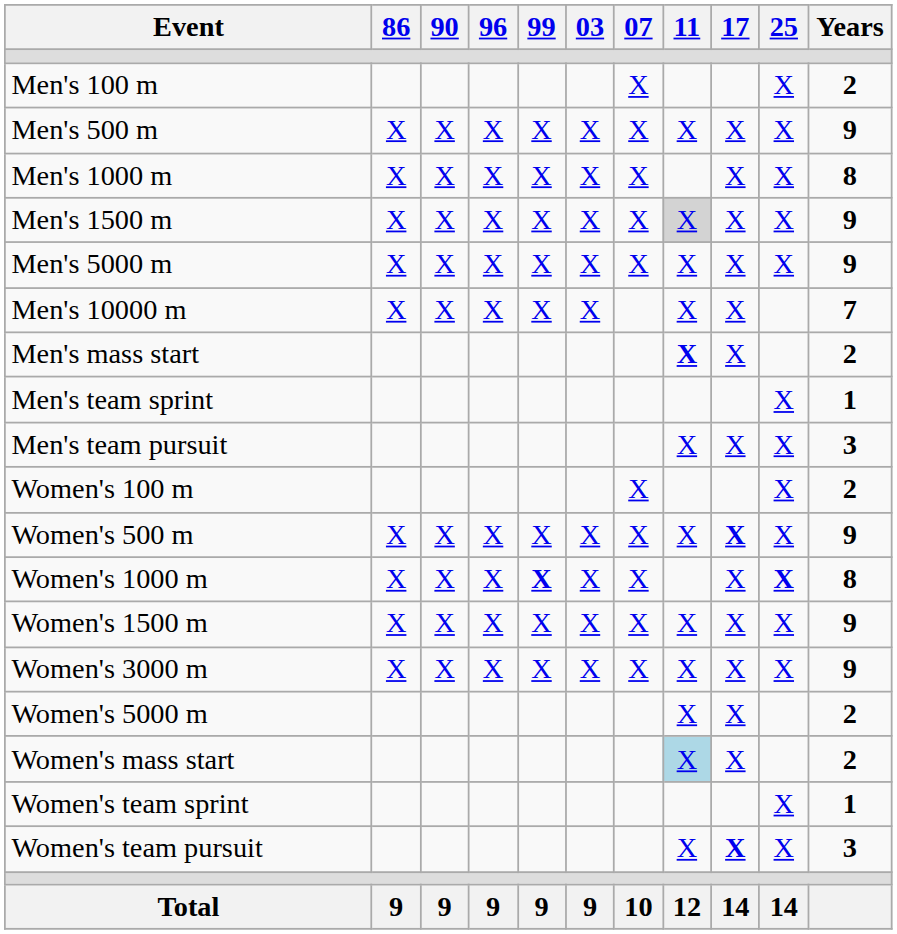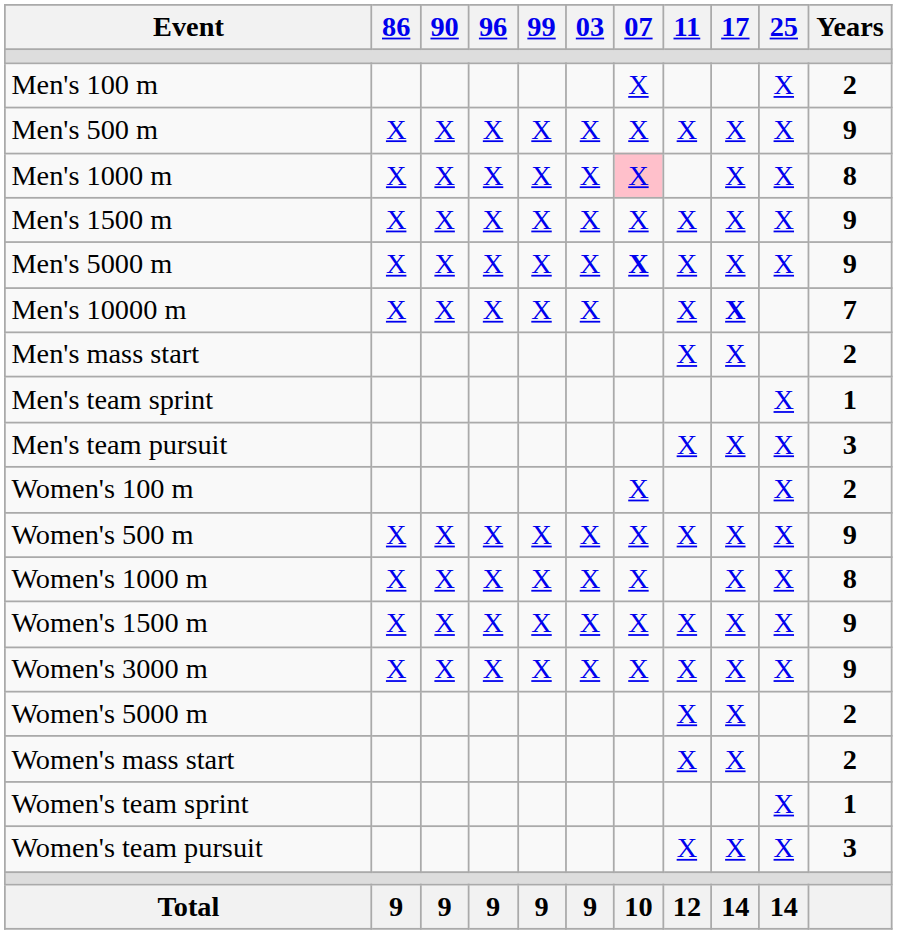(638, 174) no background -> (638, 174) pink background
(687, 219) lightgrey background -> (687, 219) no background
(638, 264) normal -> (638, 264) bold
(735, 309) normal -> (735, 309) bold
(687, 354) bold -> (687, 354) normal
(735, 534) bold -> (735, 534) normal
(542, 578) bold -> (542, 578) normal
(784, 578) bold -> (784, 578) normal
(687, 758) lightblue background -> (687, 758) no background
(735, 848) bold -> (735, 848) normal
